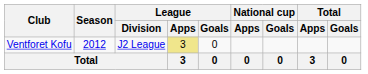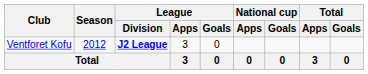(141, 45) normal -> (142, 45) bold
(183, 45) khaki background -> (185, 45) no background
